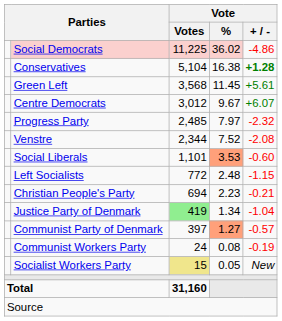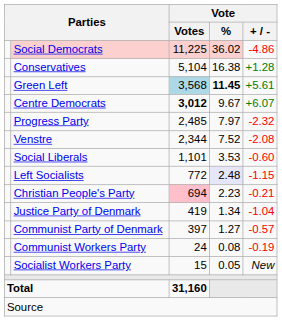(260, 67) bold -> (260, 67) normal
(192, 85) no background -> (192, 85) lightblue background
(227, 85) normal -> (226, 85) bold
(192, 103) normal -> (192, 103) bold
(229, 157) lightsalmon background -> (229, 157) no background
(229, 175) no background -> (229, 175) lavender background
(197, 193) no background -> (197, 193) pink background
(197, 211) lightgreen background -> (197, 211) no background
(229, 229) lightsalmon background -> (229, 229) no background
(200, 265) khaki background -> (200, 265) no background
